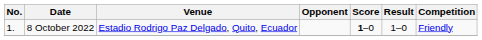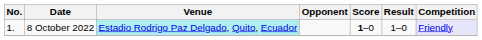(198, 27) no background -> (198, 27) paleturquoise background
(436, 27) no background -> (436, 27) lavender background
